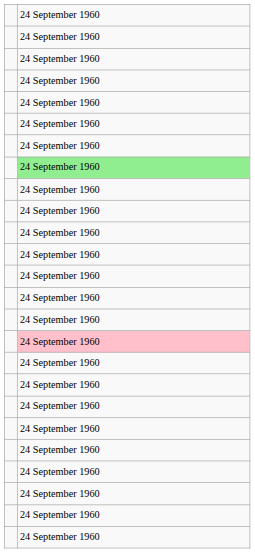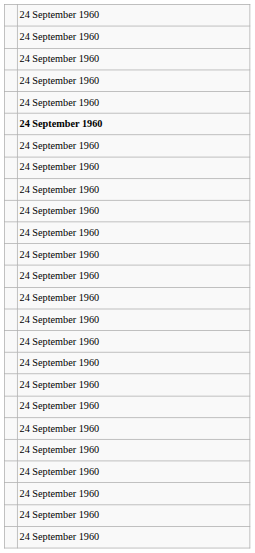(60, 124) normal -> (61, 124) bold
(60, 167) lightgreen background -> (59, 167) no background
(60, 341) pink background -> (59, 341) no background
